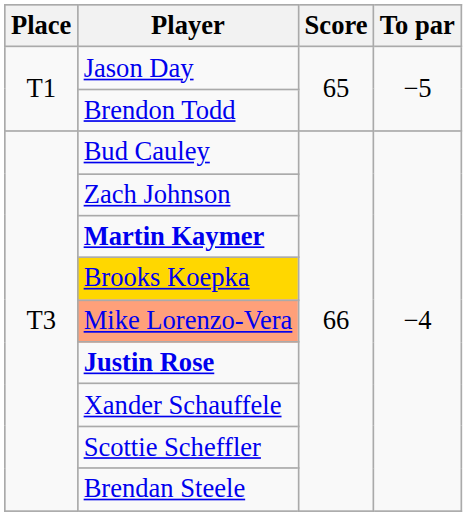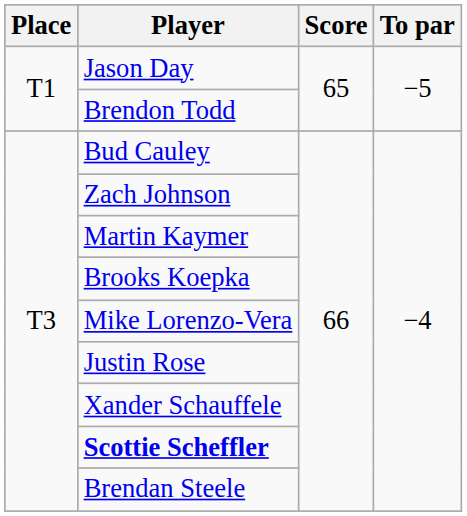(174, 236) bold -> (166, 236) normal
(167, 278) gold background -> (167, 278) no background
(188, 320) lightsalmon background -> (188, 320) no background
(149, 362) bold -> (145, 362) normal
(172, 446) normal -> (176, 446) bold
